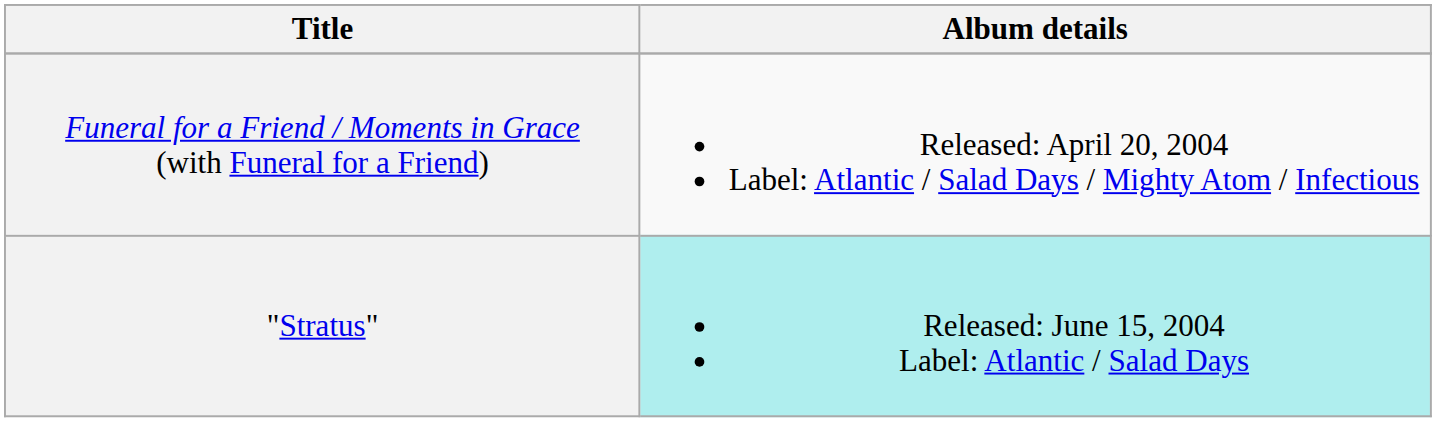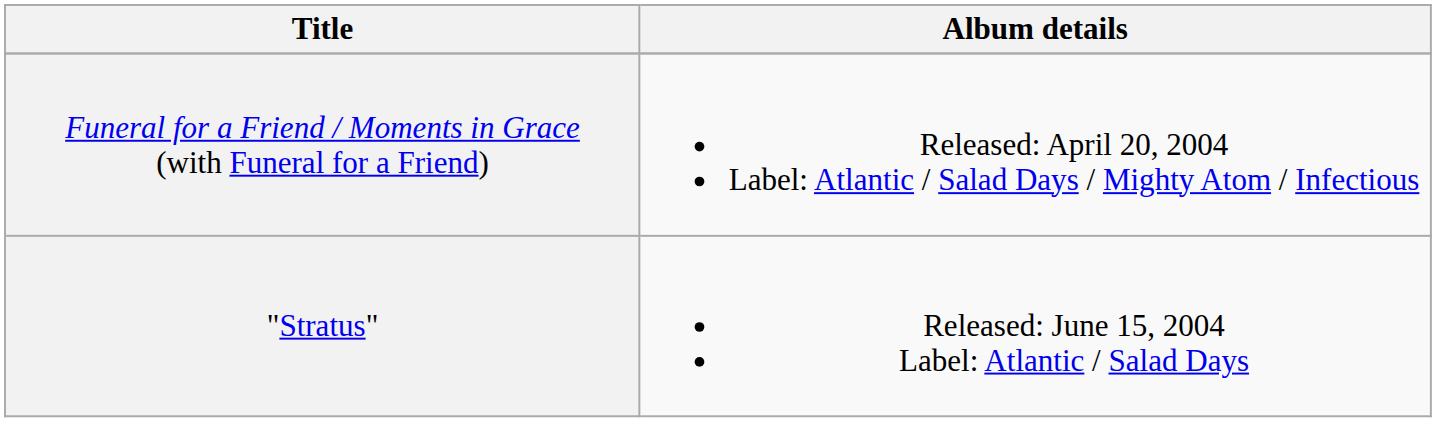(1035, 343) paleturquoise background -> (1035, 343) no background
